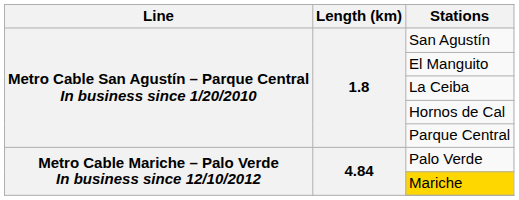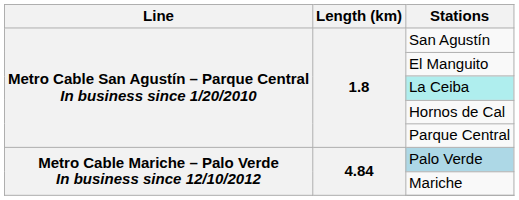(439, 87) no background -> (439, 87) paleturquoise background
(446, 159) no background -> (446, 159) lightblue background
(436, 183) gold background -> (436, 183) no background
